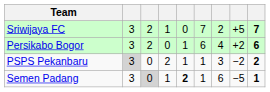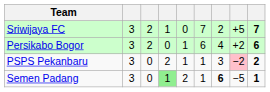(132, 62) lightgrey background -> (132, 62) no background
(239, 62) no background -> (239, 62) pink background
(150, 78) lightgrey background -> (150, 78) no background
(167, 78) no background -> (167, 78) lightgreen background
(185, 78) bold -> (185, 78) normal
(221, 78) normal -> (221, 78) bold
